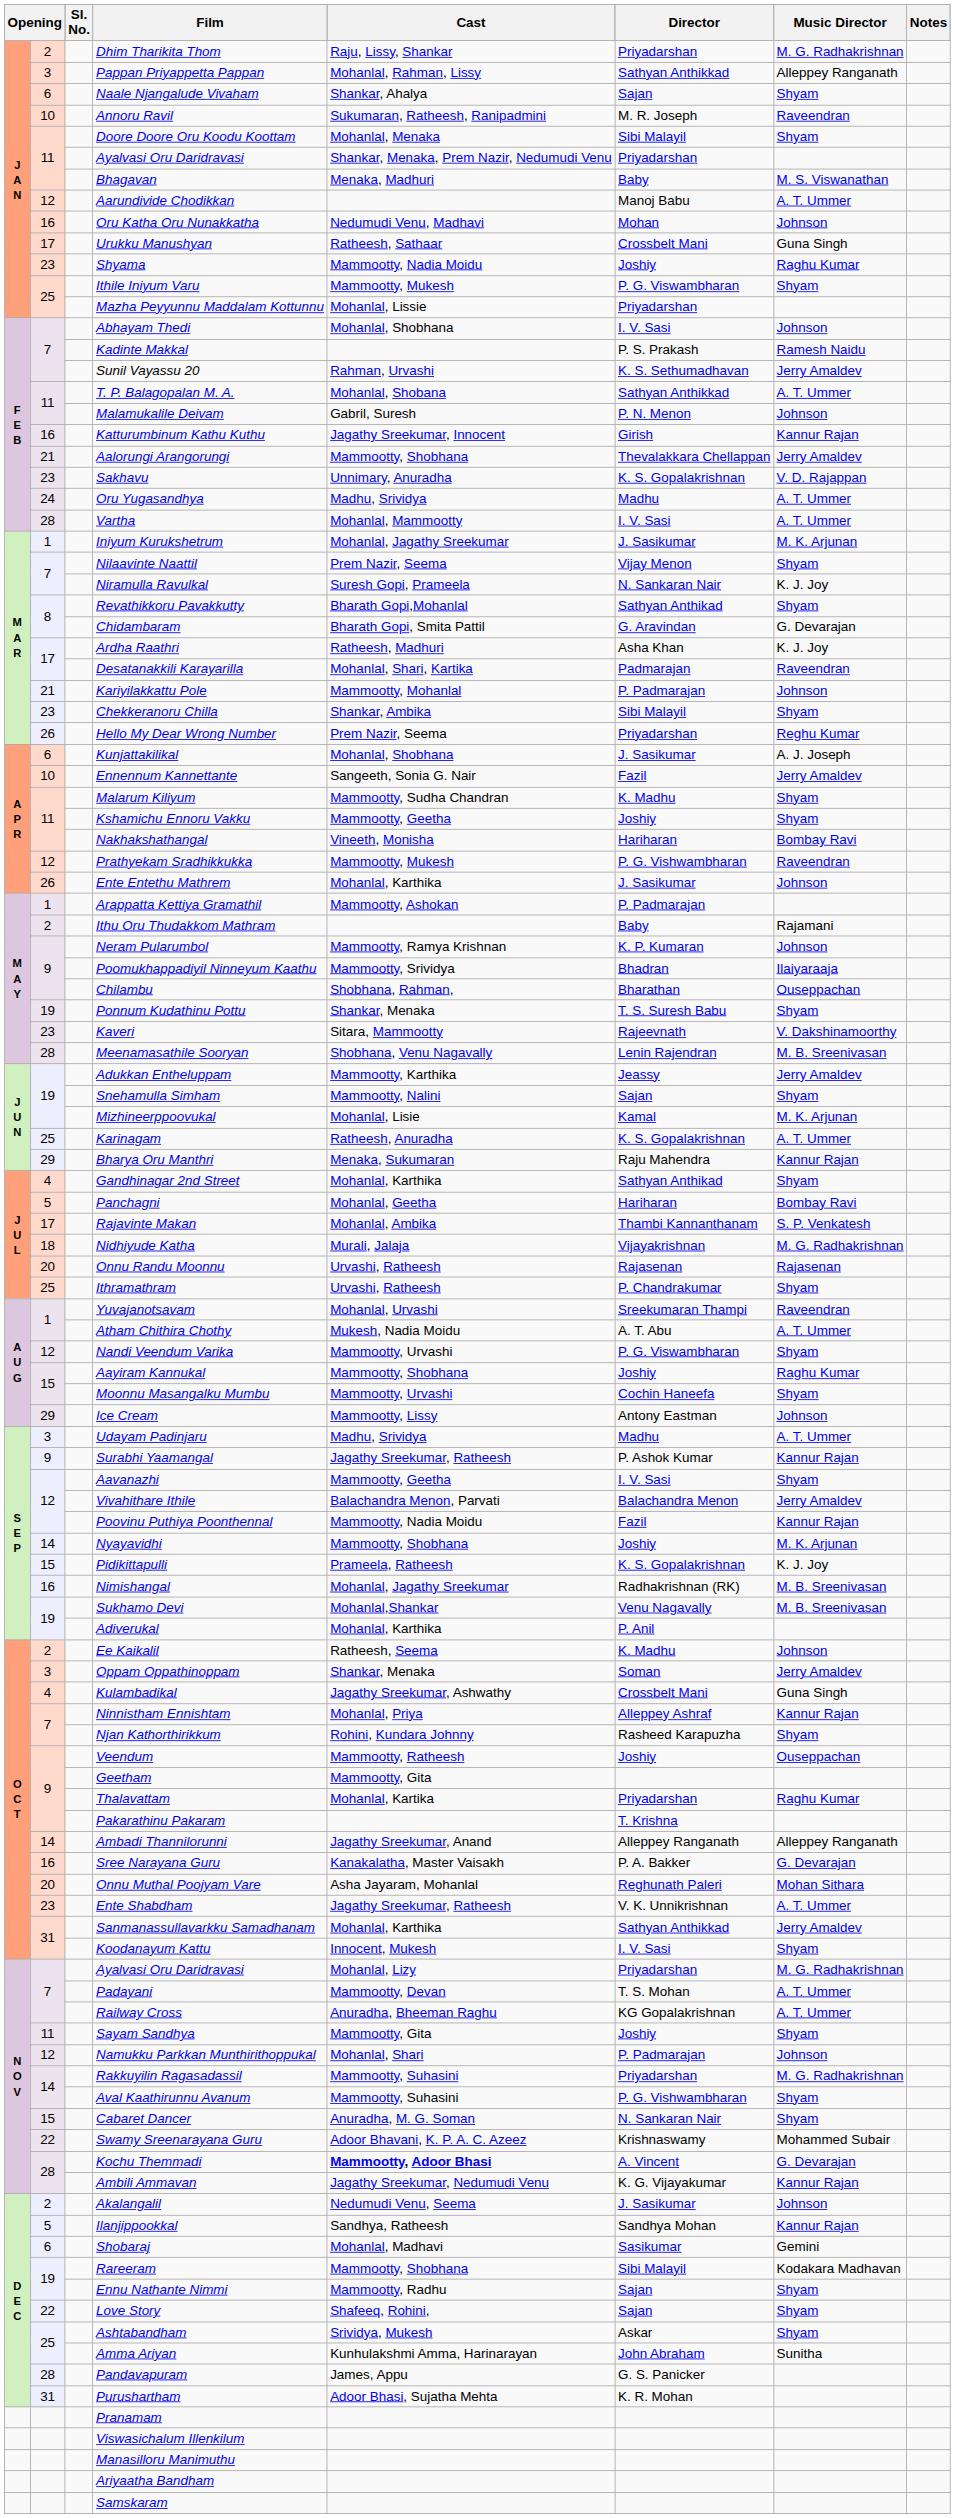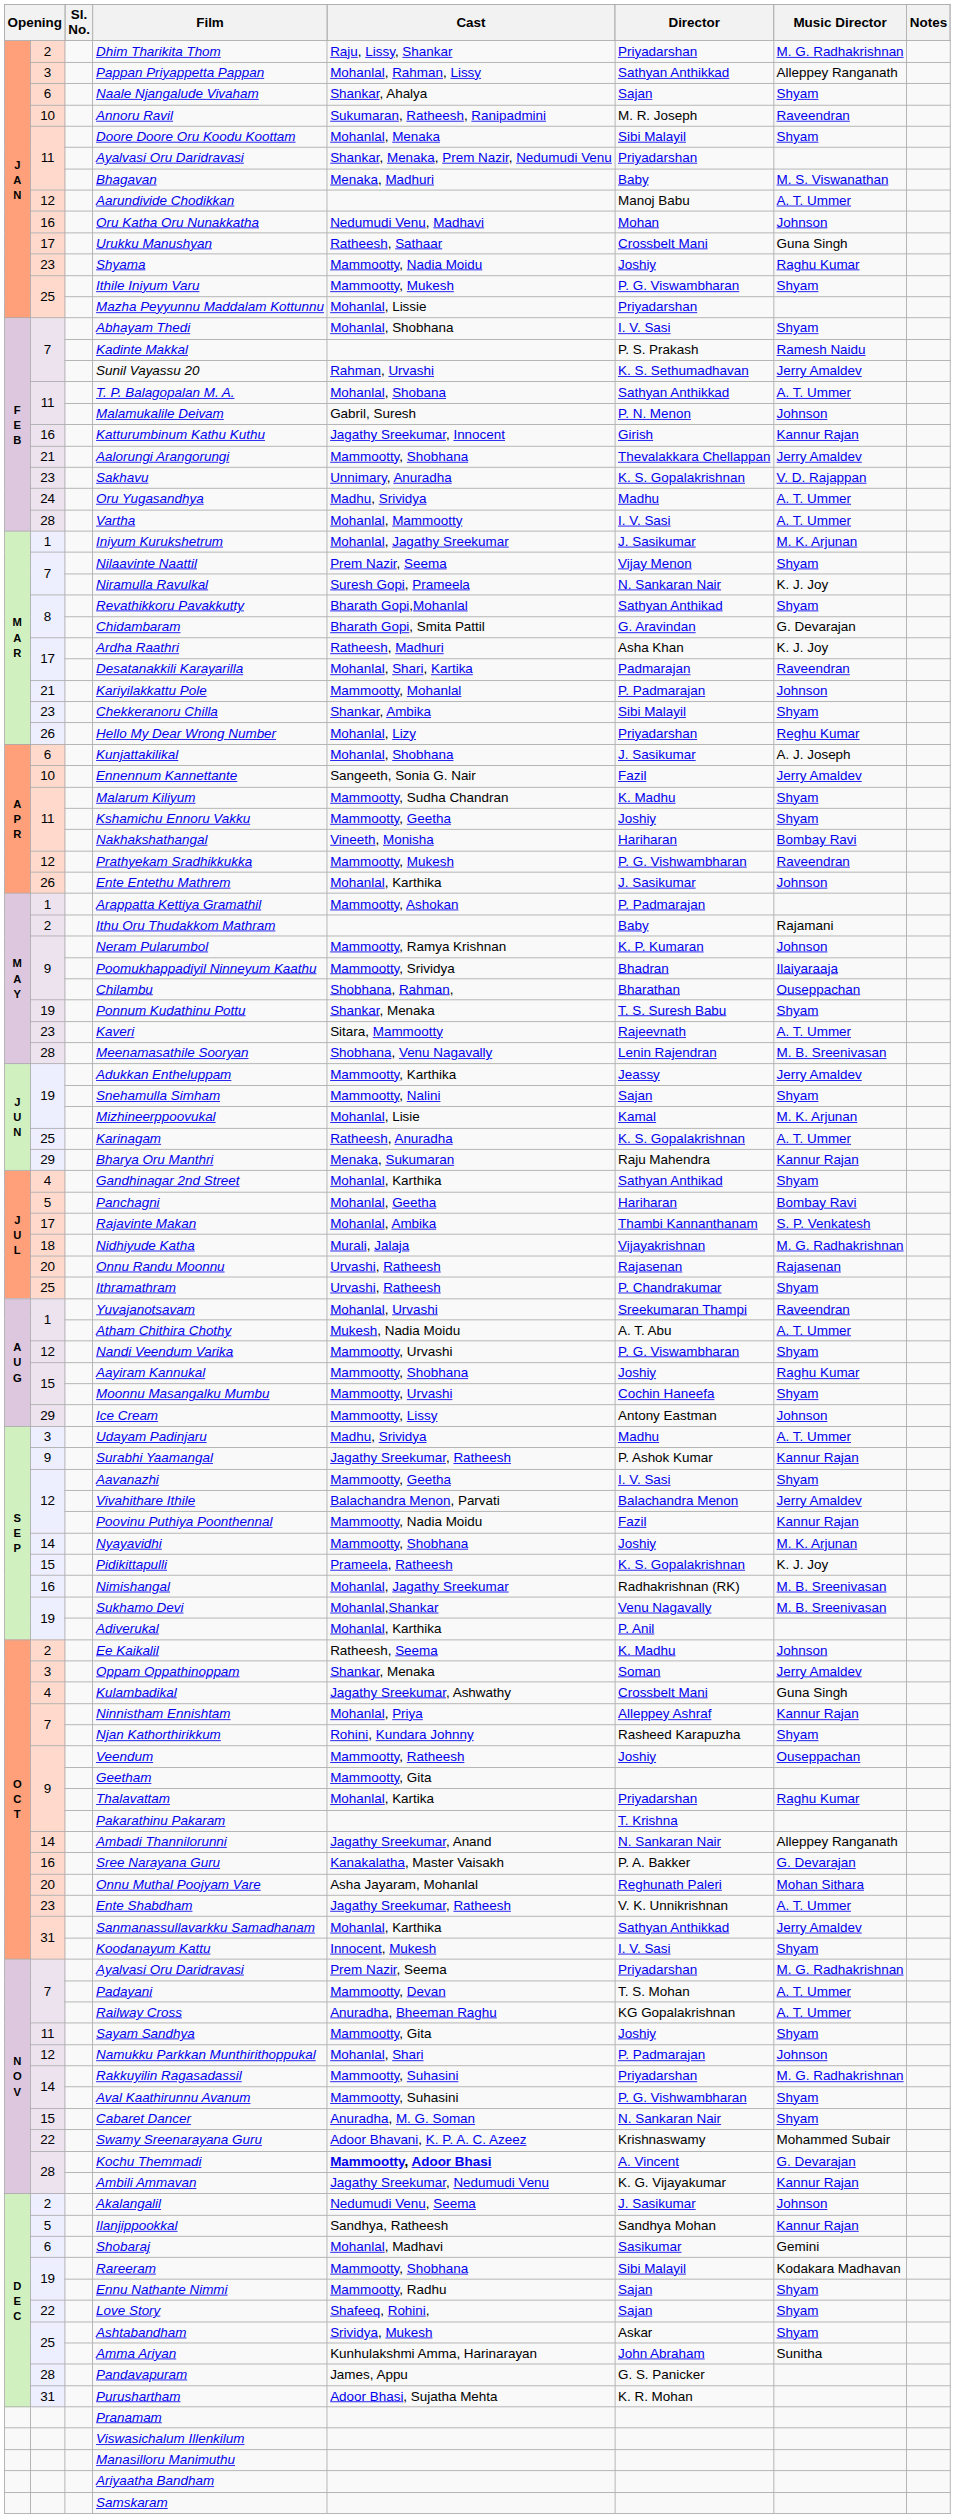(802, 328) Johnson -> (798, 328) Shyam
(388, 733) Prem Nazir, Seema -> (373, 733) Mohanlal, Lizy
(836, 1032) V. Dakshinamoorthy -> (814, 1032) A. T. Ummer
(679, 1842) Alleppey Ranganath -> (670, 1842) N. Sankaran Nair
(373, 1969) Mohanlal, Lizy -> (388, 1969) Prem Nazir, Seema
